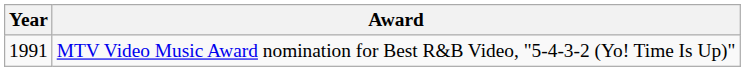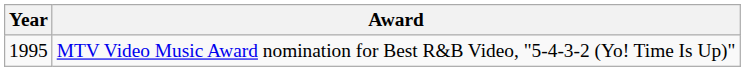(28, 50) 1991 -> (28, 50) 1995
